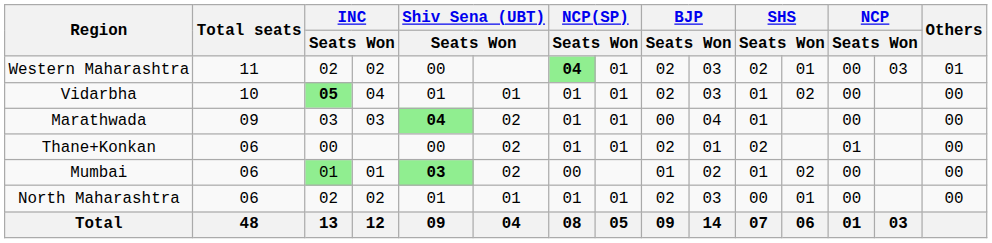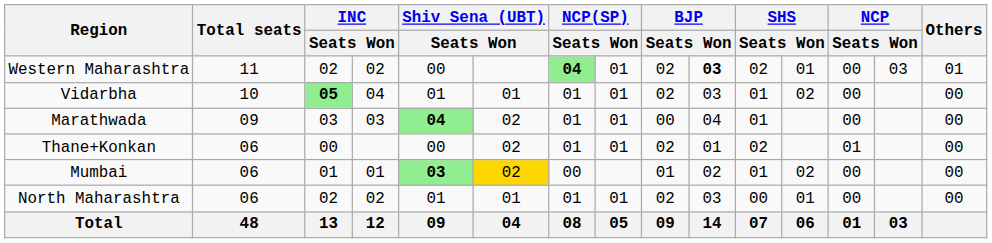(712, 69) normal -> (712, 69) bold
(329, 173) lightgreen background -> (329, 173) no background
(511, 173) no background -> (511, 173) gold background
